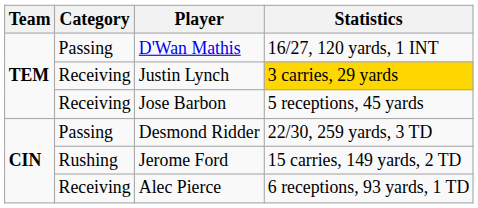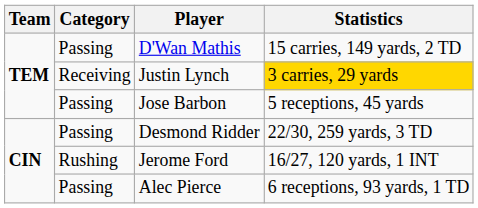(353, 47) 16/27, 120 yards, 1 INT -> (365, 47) 15 carries, 149 yards, 2 TD
(95, 103) Receiving -> (86, 103) Passing
(365, 160) 15 carries, 149 yards, 2 TD -> (353, 160) 16/27, 120 yards, 1 INT
(95, 188) Receiving -> (86, 188) Passing
